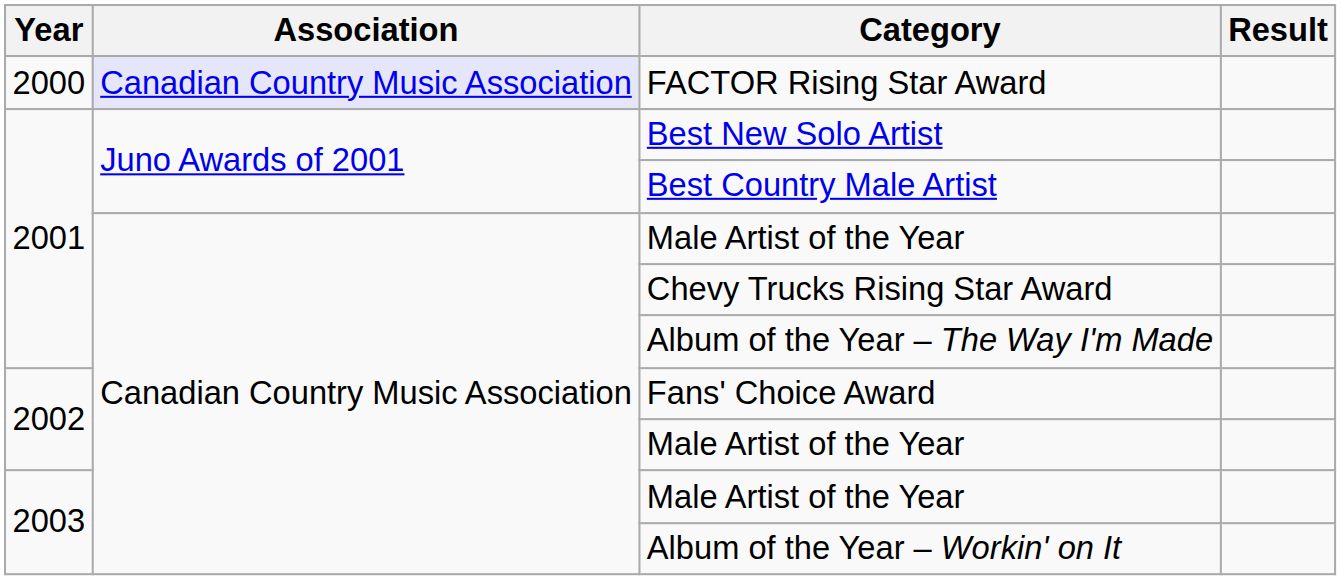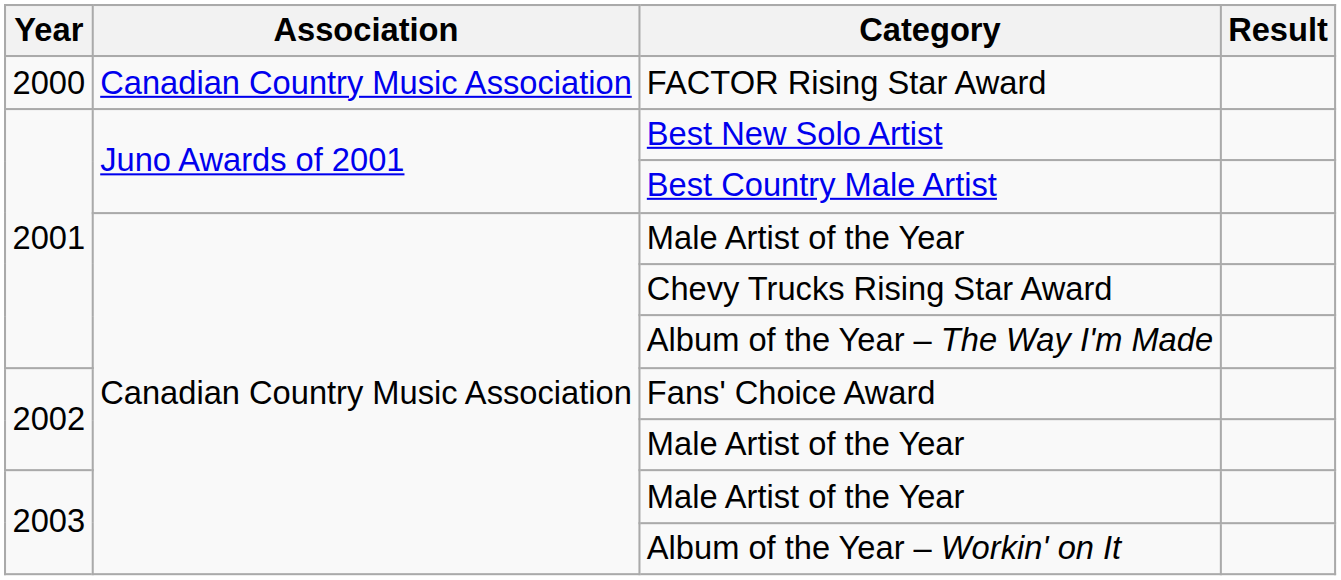(366, 82) lavender background -> (366, 82) no background
